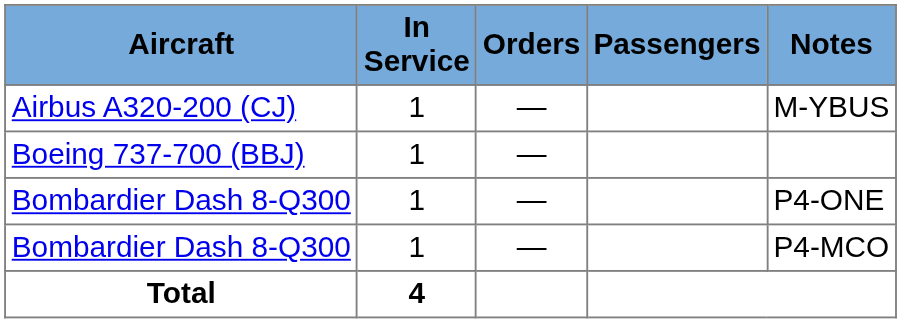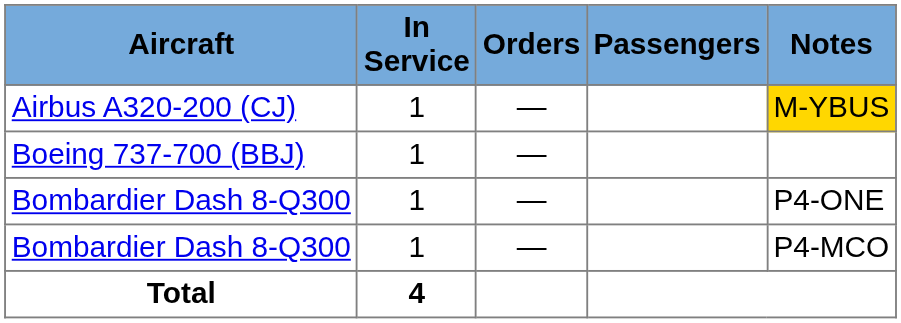(831, 107) no background -> (831, 107) gold background
